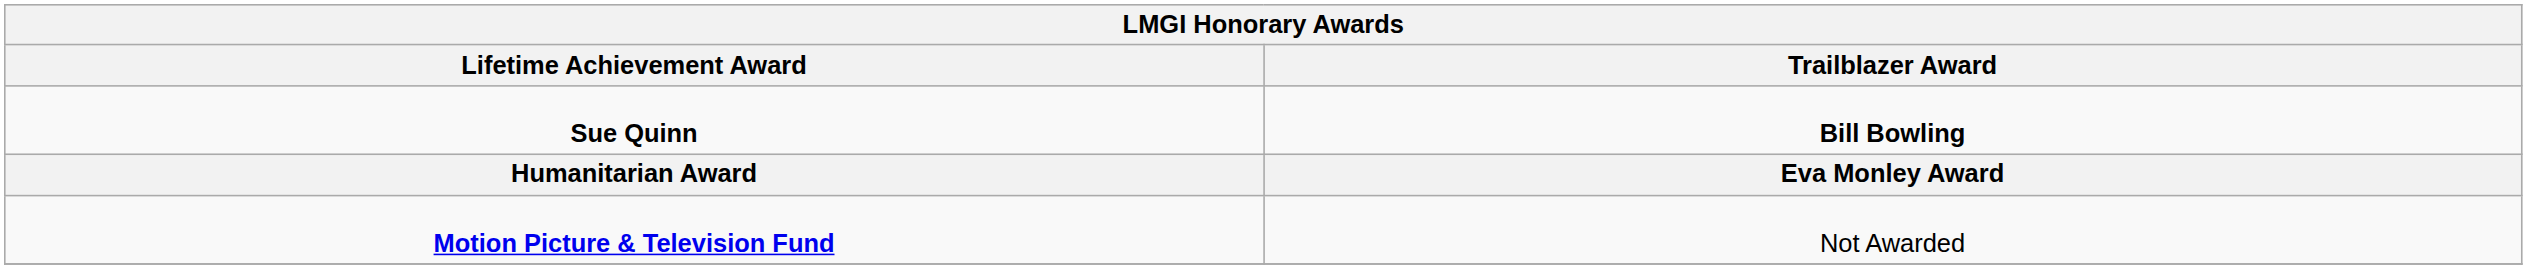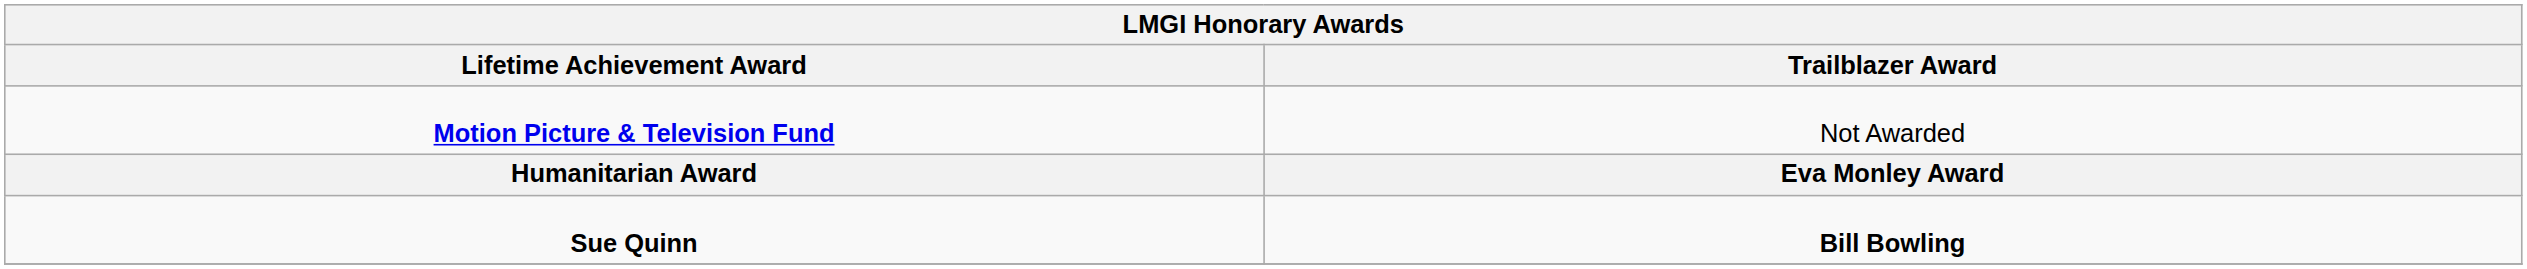rows swapped: (634, 133) <-> (634, 243)
